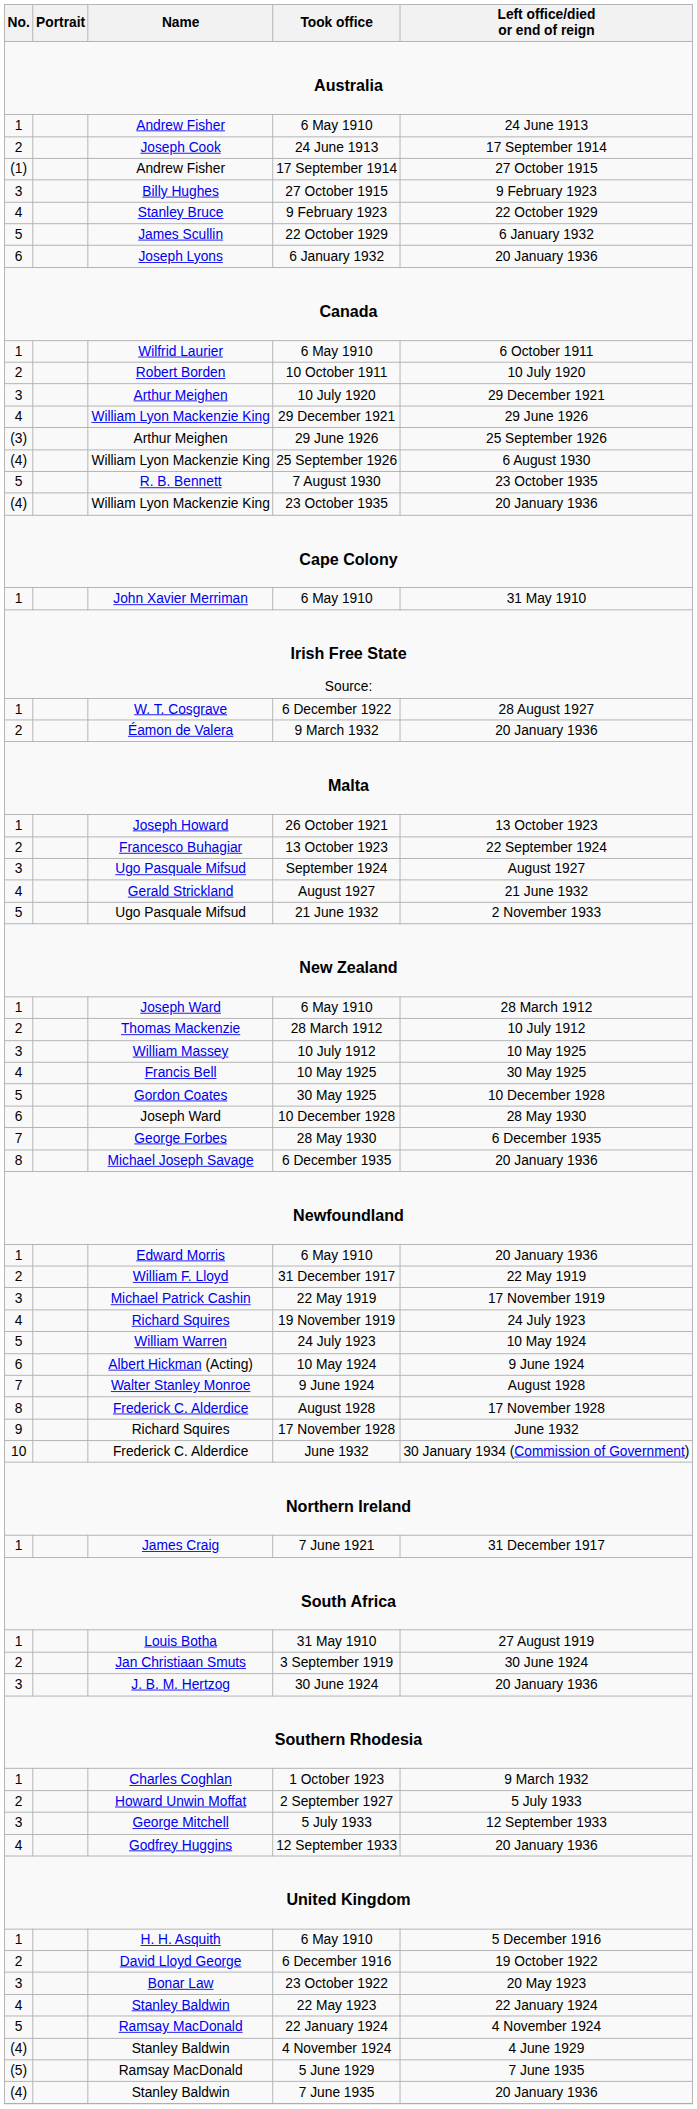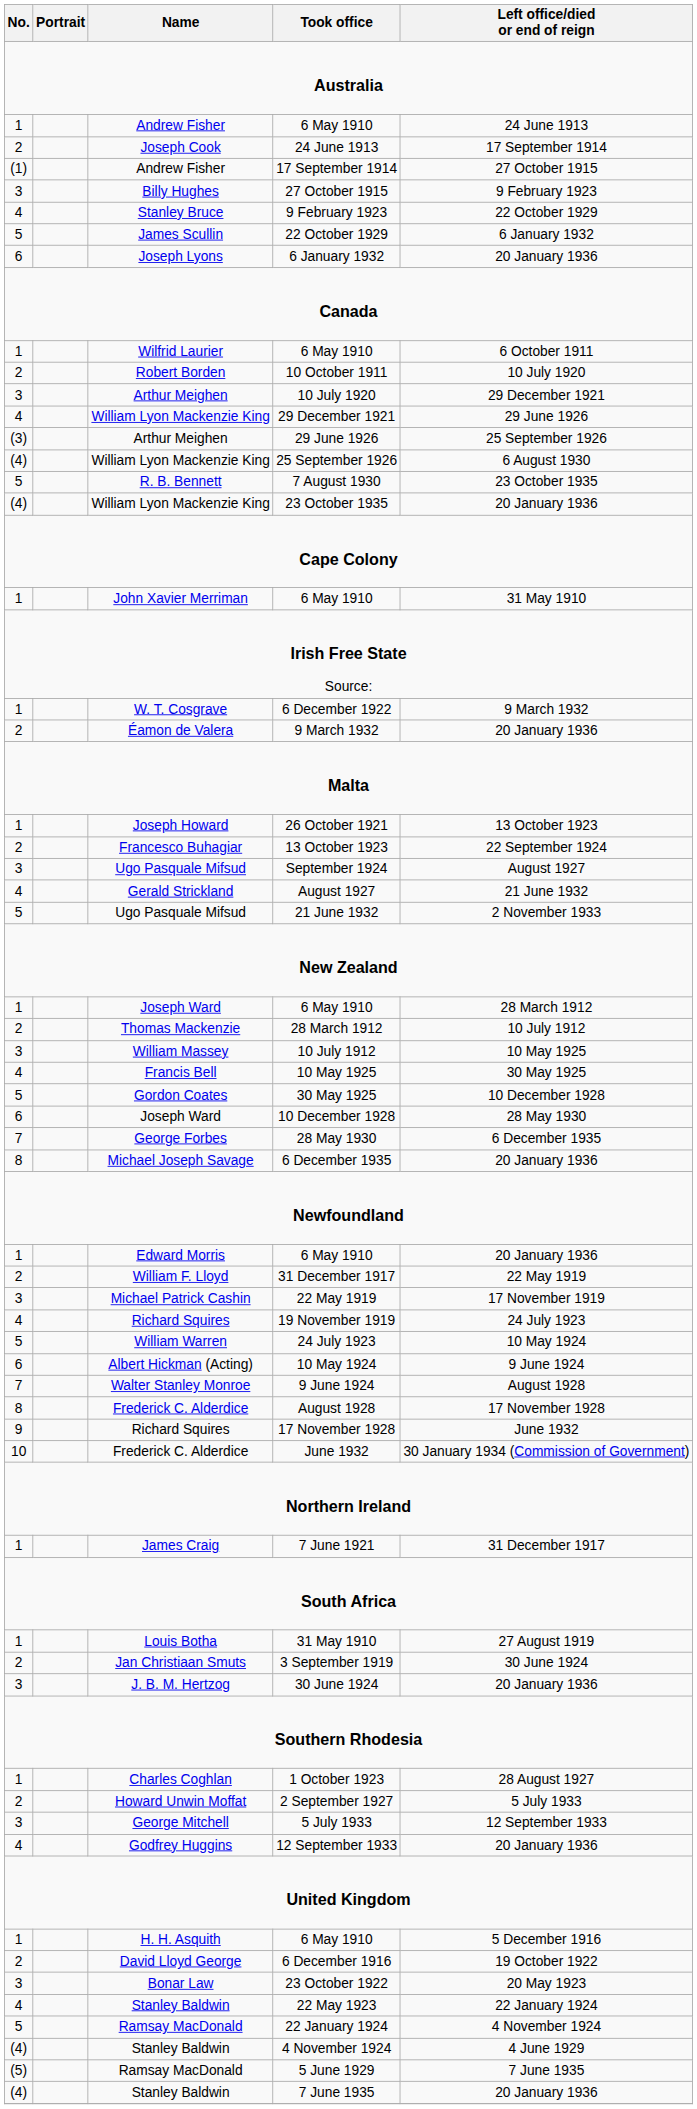(546, 709) 28 August 1927 -> (546, 709) 9 March 1932
(546, 1779) 9 March 1932 -> (546, 1779) 28 August 1927
